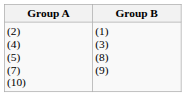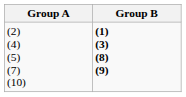(102, 50) normal -> (102, 50) bold
